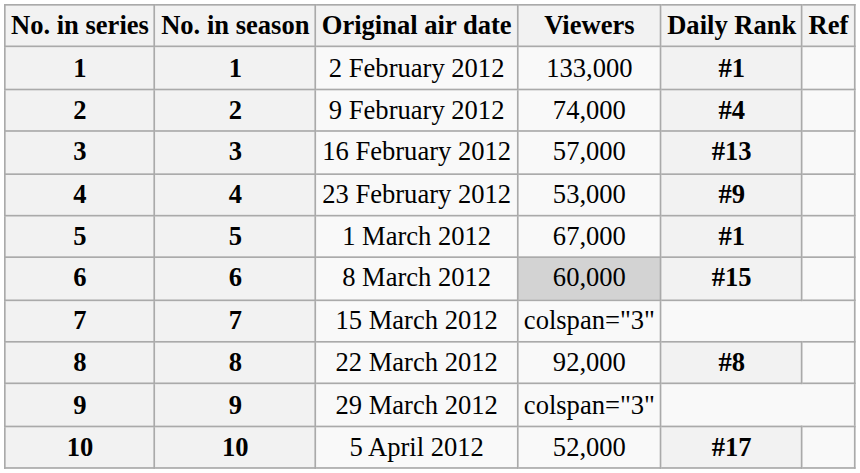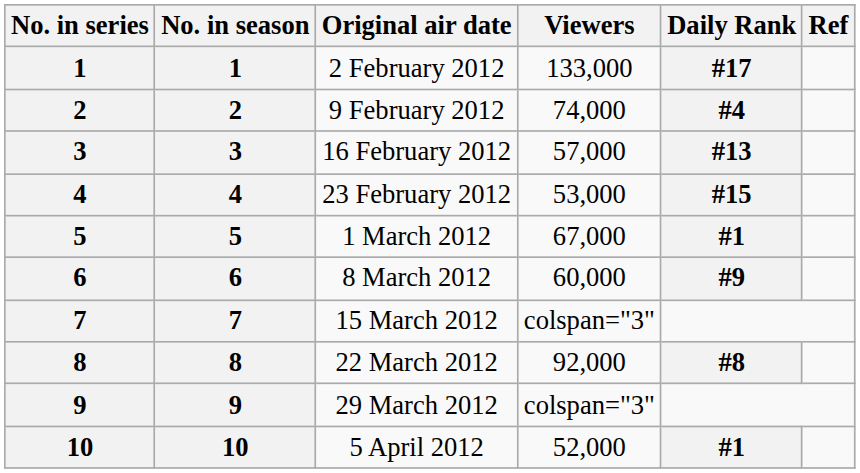(732, 67) #1 -> (732, 67) #17
(732, 194) #9 -> (732, 194) #15
(589, 278) lightgrey background -> (589, 278) no background
(732, 278) #15 -> (732, 278) #9
(732, 446) #17 -> (732, 446) #1
